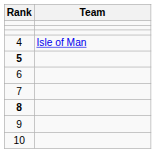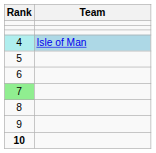(19, 43) no background -> (19, 43) paleturquoise background
(61, 43) no background -> (61, 43) lightblue background
(19, 59) bold -> (19, 59) normal
(19, 91) no background -> (19, 91) lightgreen background
(19, 107) bold -> (19, 107) normal
(19, 140) normal -> (19, 140) bold
